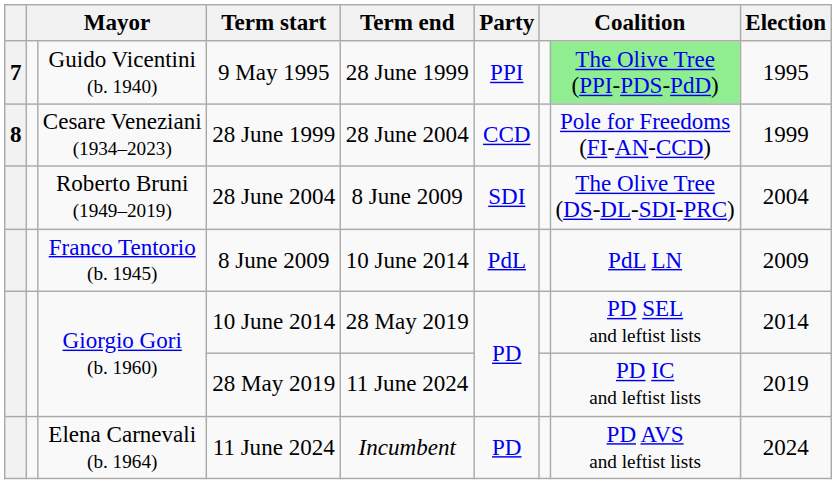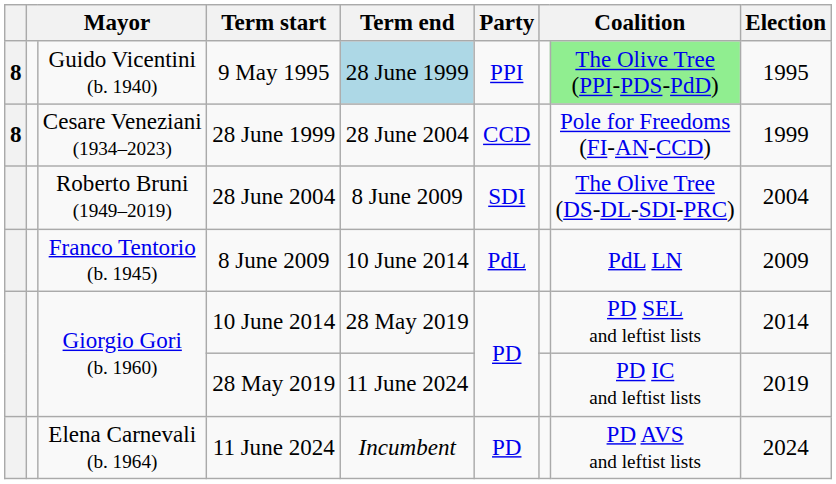(16, 72) 7 -> (16, 72) 8
(407, 72) no background -> (407, 72) lightblue background
